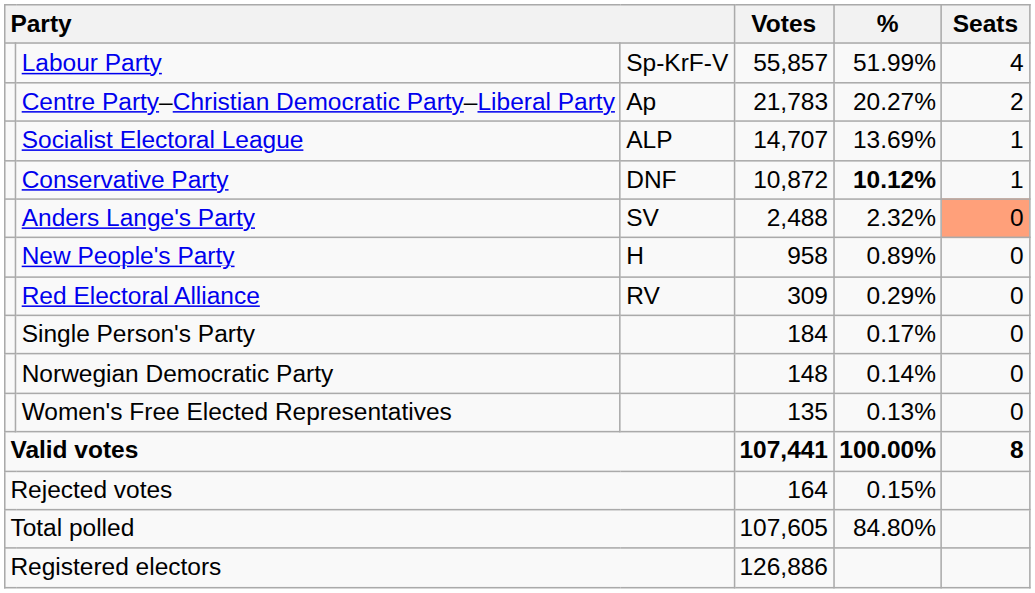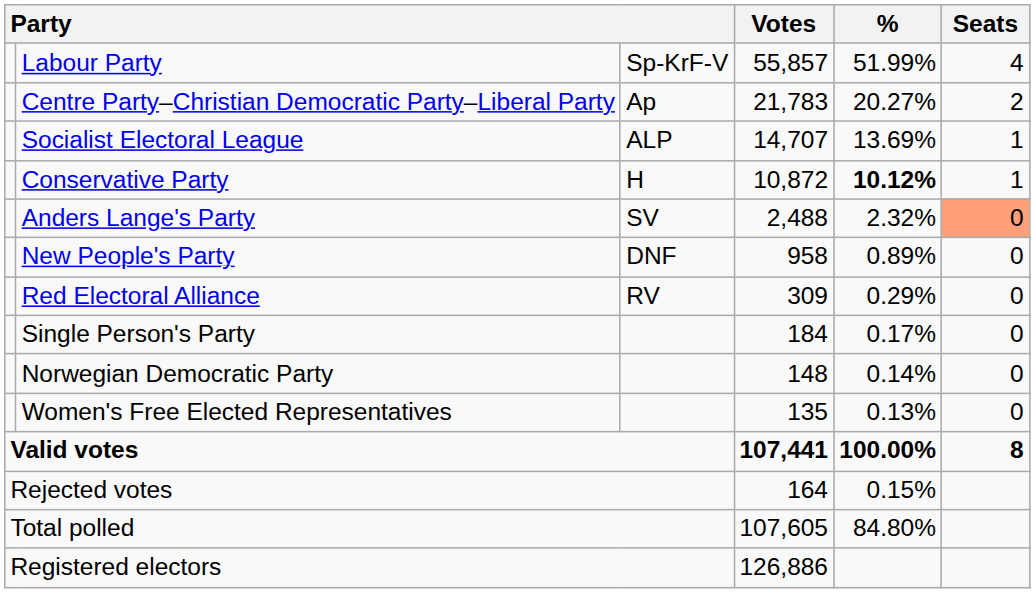(651, 179) DNF -> (635, 179) H
(635, 256) H -> (651, 256) DNF
